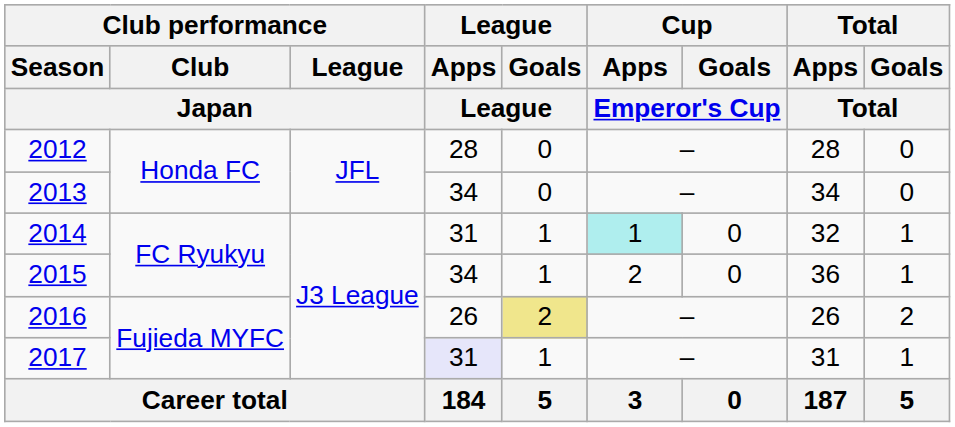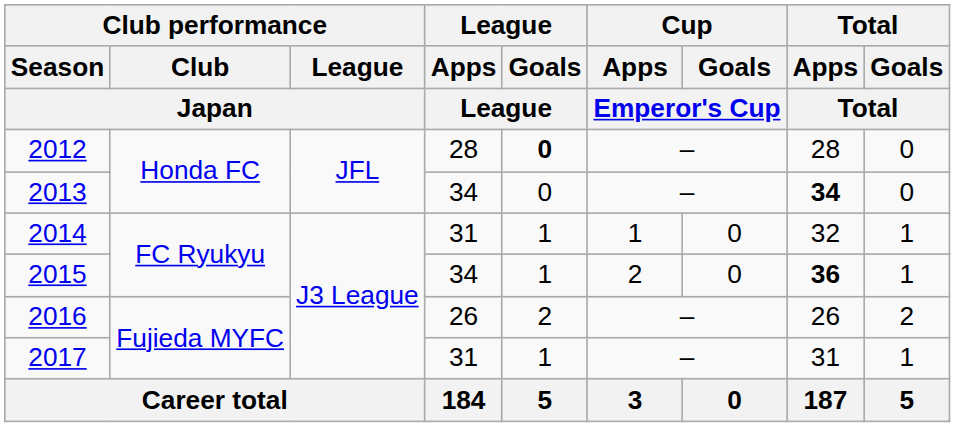(545, 150) normal -> (545, 150) bold
(825, 191) normal -> (825, 191) bold
(635, 233) paleturquoise background -> (635, 233) no background
(825, 274) normal -> (825, 274) bold
(545, 316) khaki background -> (545, 316) no background
(464, 358) lavender background -> (464, 358) no background
